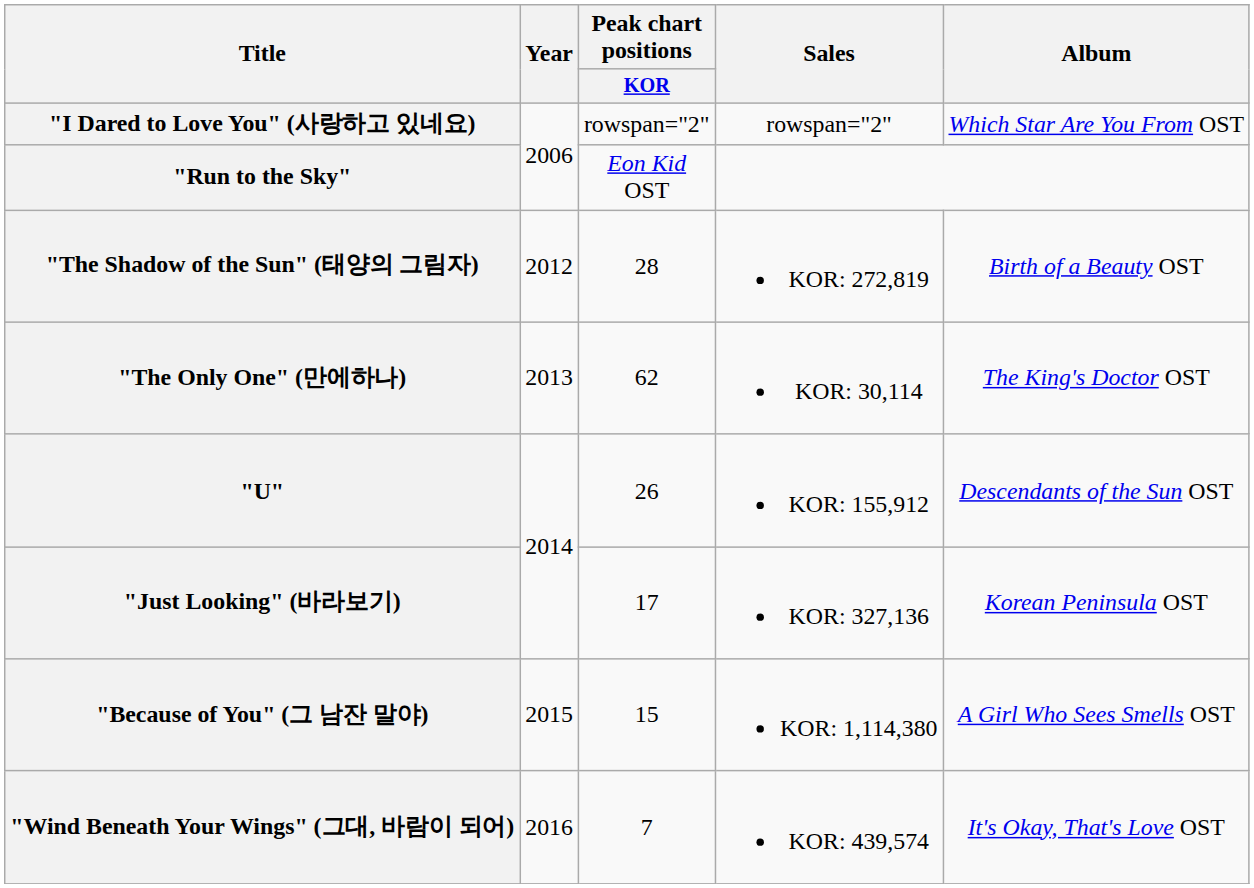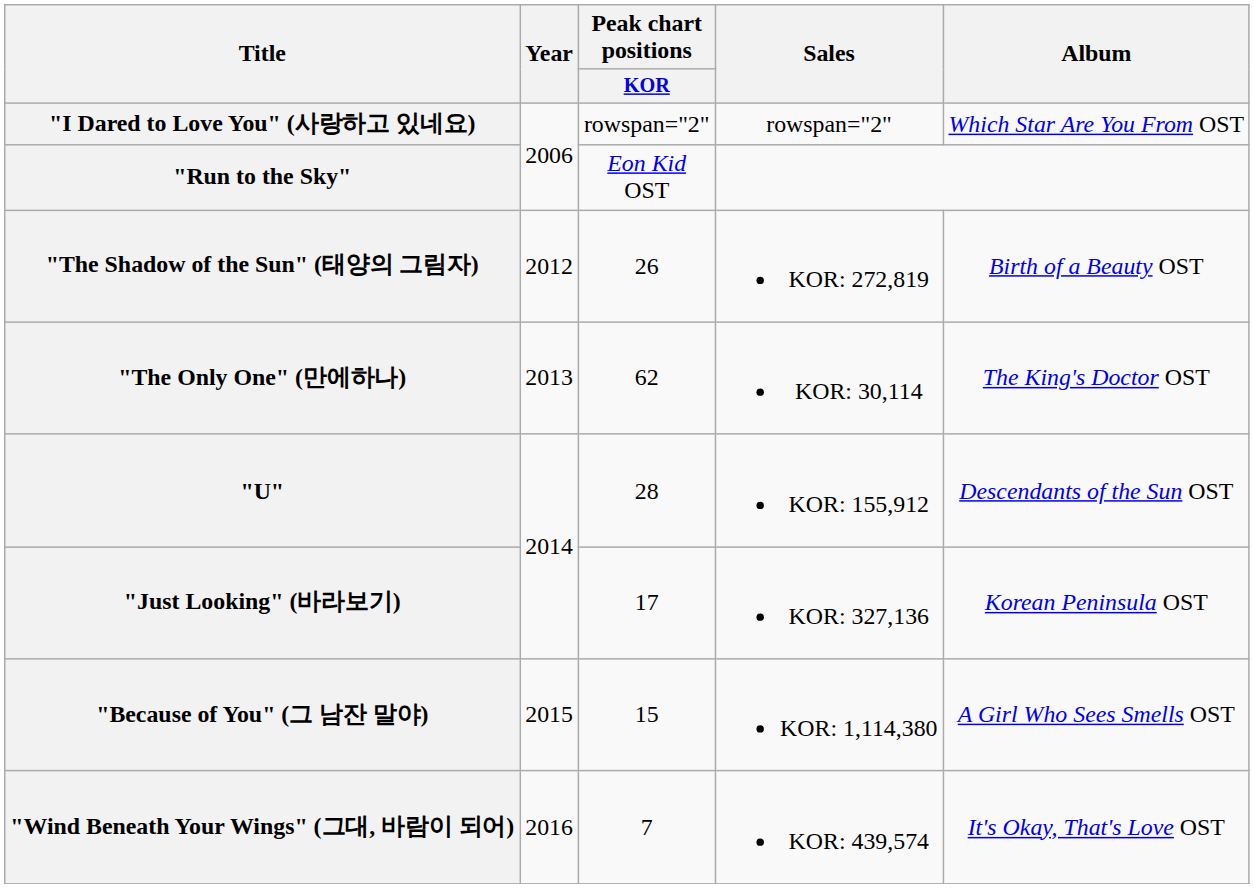(647, 265) 28 -> (647, 265) 26
(647, 490) 26 -> (647, 490) 28
